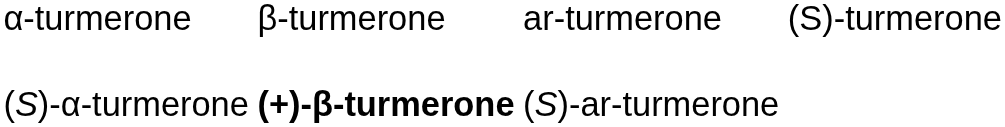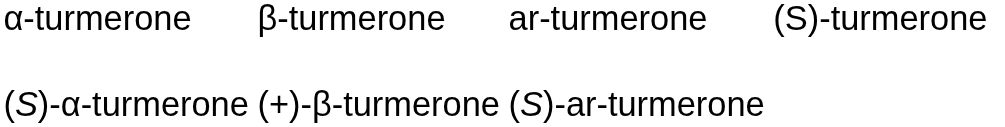(386, 106) bold -> (379, 106) normal
